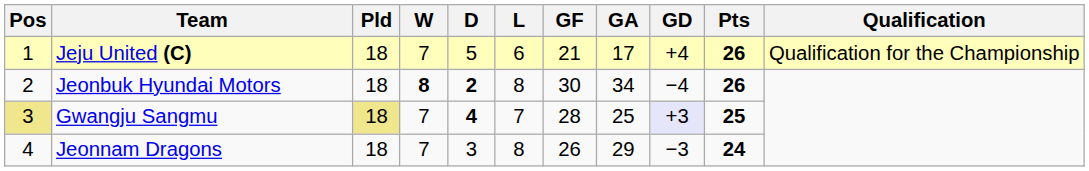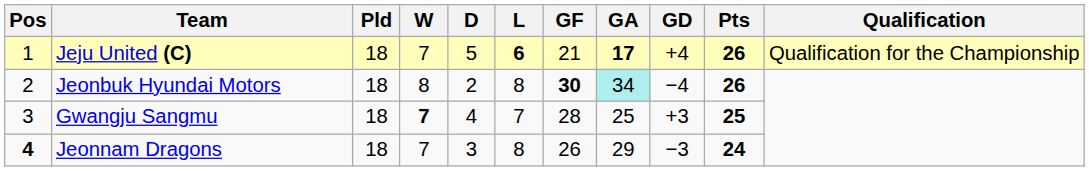(519, 52) normal -> (519, 52) bold
(623, 52) normal -> (623, 52) bold
(424, 85) bold -> (424, 85) normal
(471, 85) bold -> (471, 85) normal
(569, 85) normal -> (569, 85) bold
(623, 85) no background -> (623, 85) paleturquoise background
(28, 117) khaki background -> (28, 117) no background
(376, 117) khaki background -> (376, 117) no background
(424, 117) normal -> (424, 117) bold
(471, 117) bold -> (471, 117) normal
(677, 117) lavender background -> (677, 117) no background
(28, 149) normal -> (28, 149) bold
